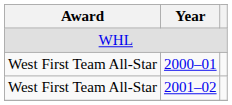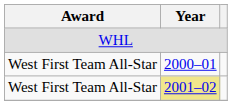(190, 87) no background -> (190, 87) khaki background
